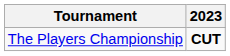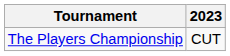(206, 39) bold -> (206, 39) normal
